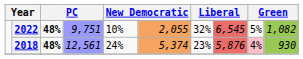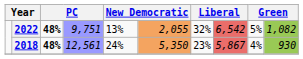(115, 29) 10% -> (115, 29) 13%
(230, 29) 6,545 -> (230, 29) 6,542
(174, 46) 5,374 -> (174, 46) 5,350
(230, 46) 5,876 -> (230, 46) 5,867
(256, 46) pink background -> (256, 46) no background
